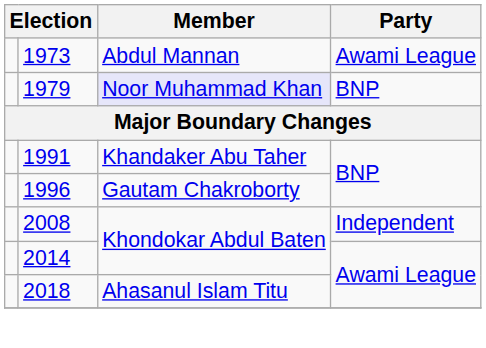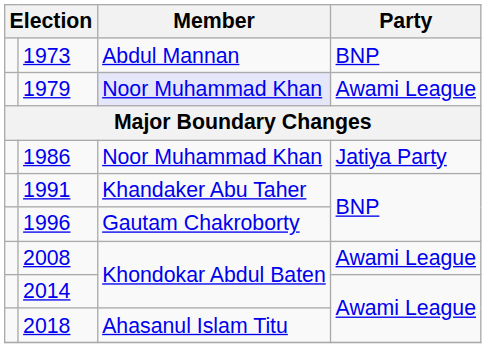(406, 55) Awami League -> (357, 55) BNP
(357, 88) BNP -> (406, 88) Awami League
+ row: (47, 156)
(395, 223) Independent -> (406, 257) Awami League
